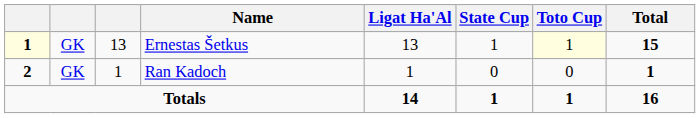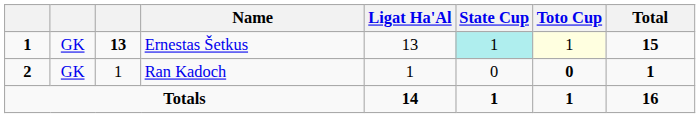(27, 45) lightyellow background -> (27, 45) no background
(118, 45) normal -> (118, 45) bold
(494, 45) no background -> (494, 45) paleturquoise background
(569, 72) normal -> (569, 72) bold
